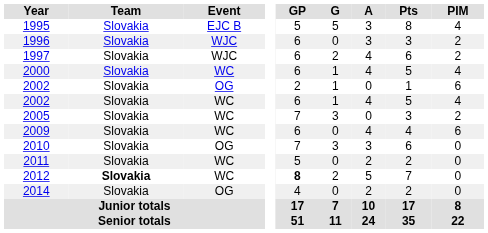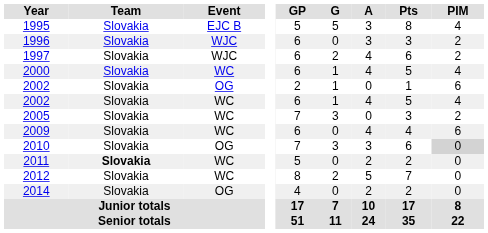(458, 146) no background -> (458, 146) lightgrey background
(126, 161) normal -> (126, 161) bold
(126, 176) bold -> (126, 176) normal
(297, 176) bold -> (297, 176) normal
